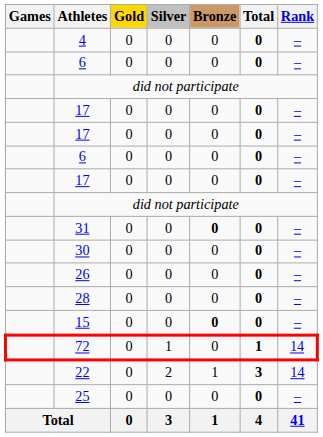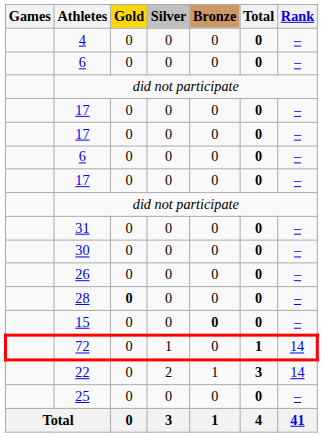(215, 228) bold -> (215, 228) normal
(129, 298) normal -> (129, 298) bold
